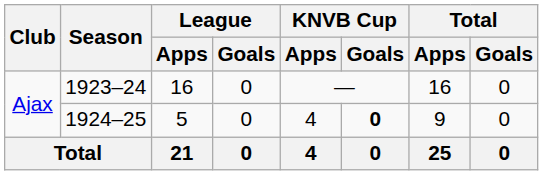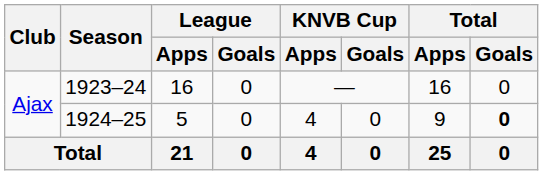(375, 119) bold -> (375, 119) normal
(504, 119) normal -> (504, 119) bold
